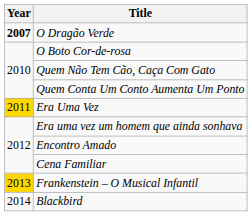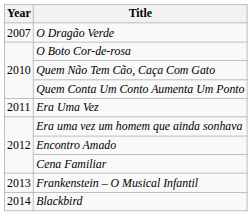(19, 32) bold -> (19, 32) normal
(19, 107) gold background -> (19, 107) no background
(19, 182) gold background -> (19, 182) no background
